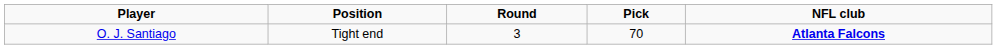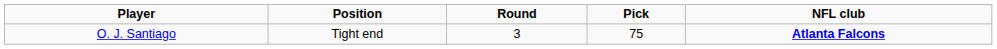(636, 34) 70 -> (636, 34) 75
